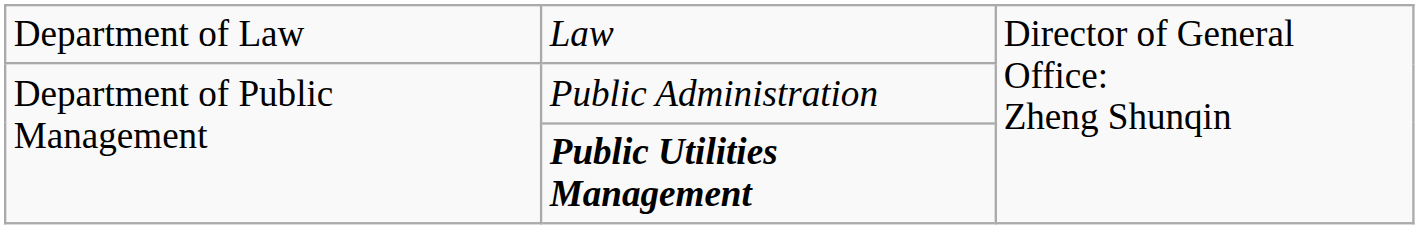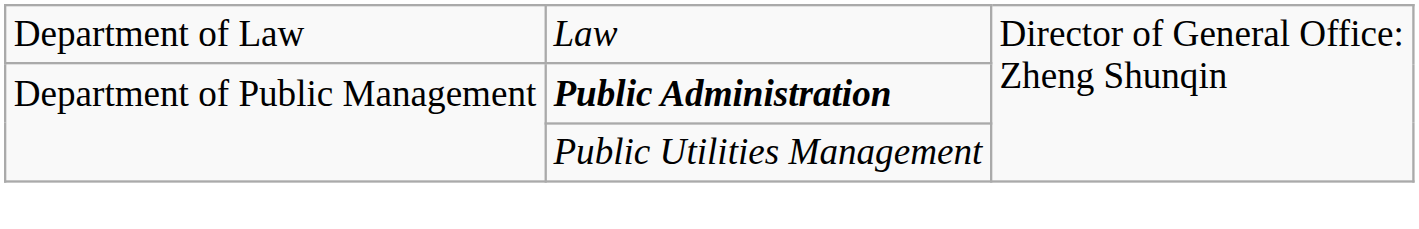(714, 92) normal -> (722, 92) bold
(664, 172) bold -> (768, 151) normal
